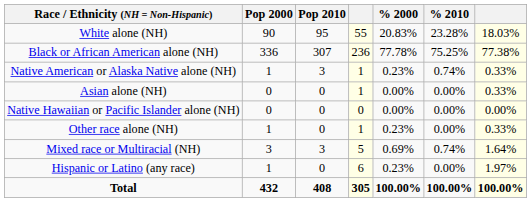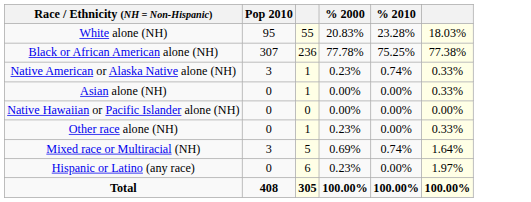- column: (269, 14)
